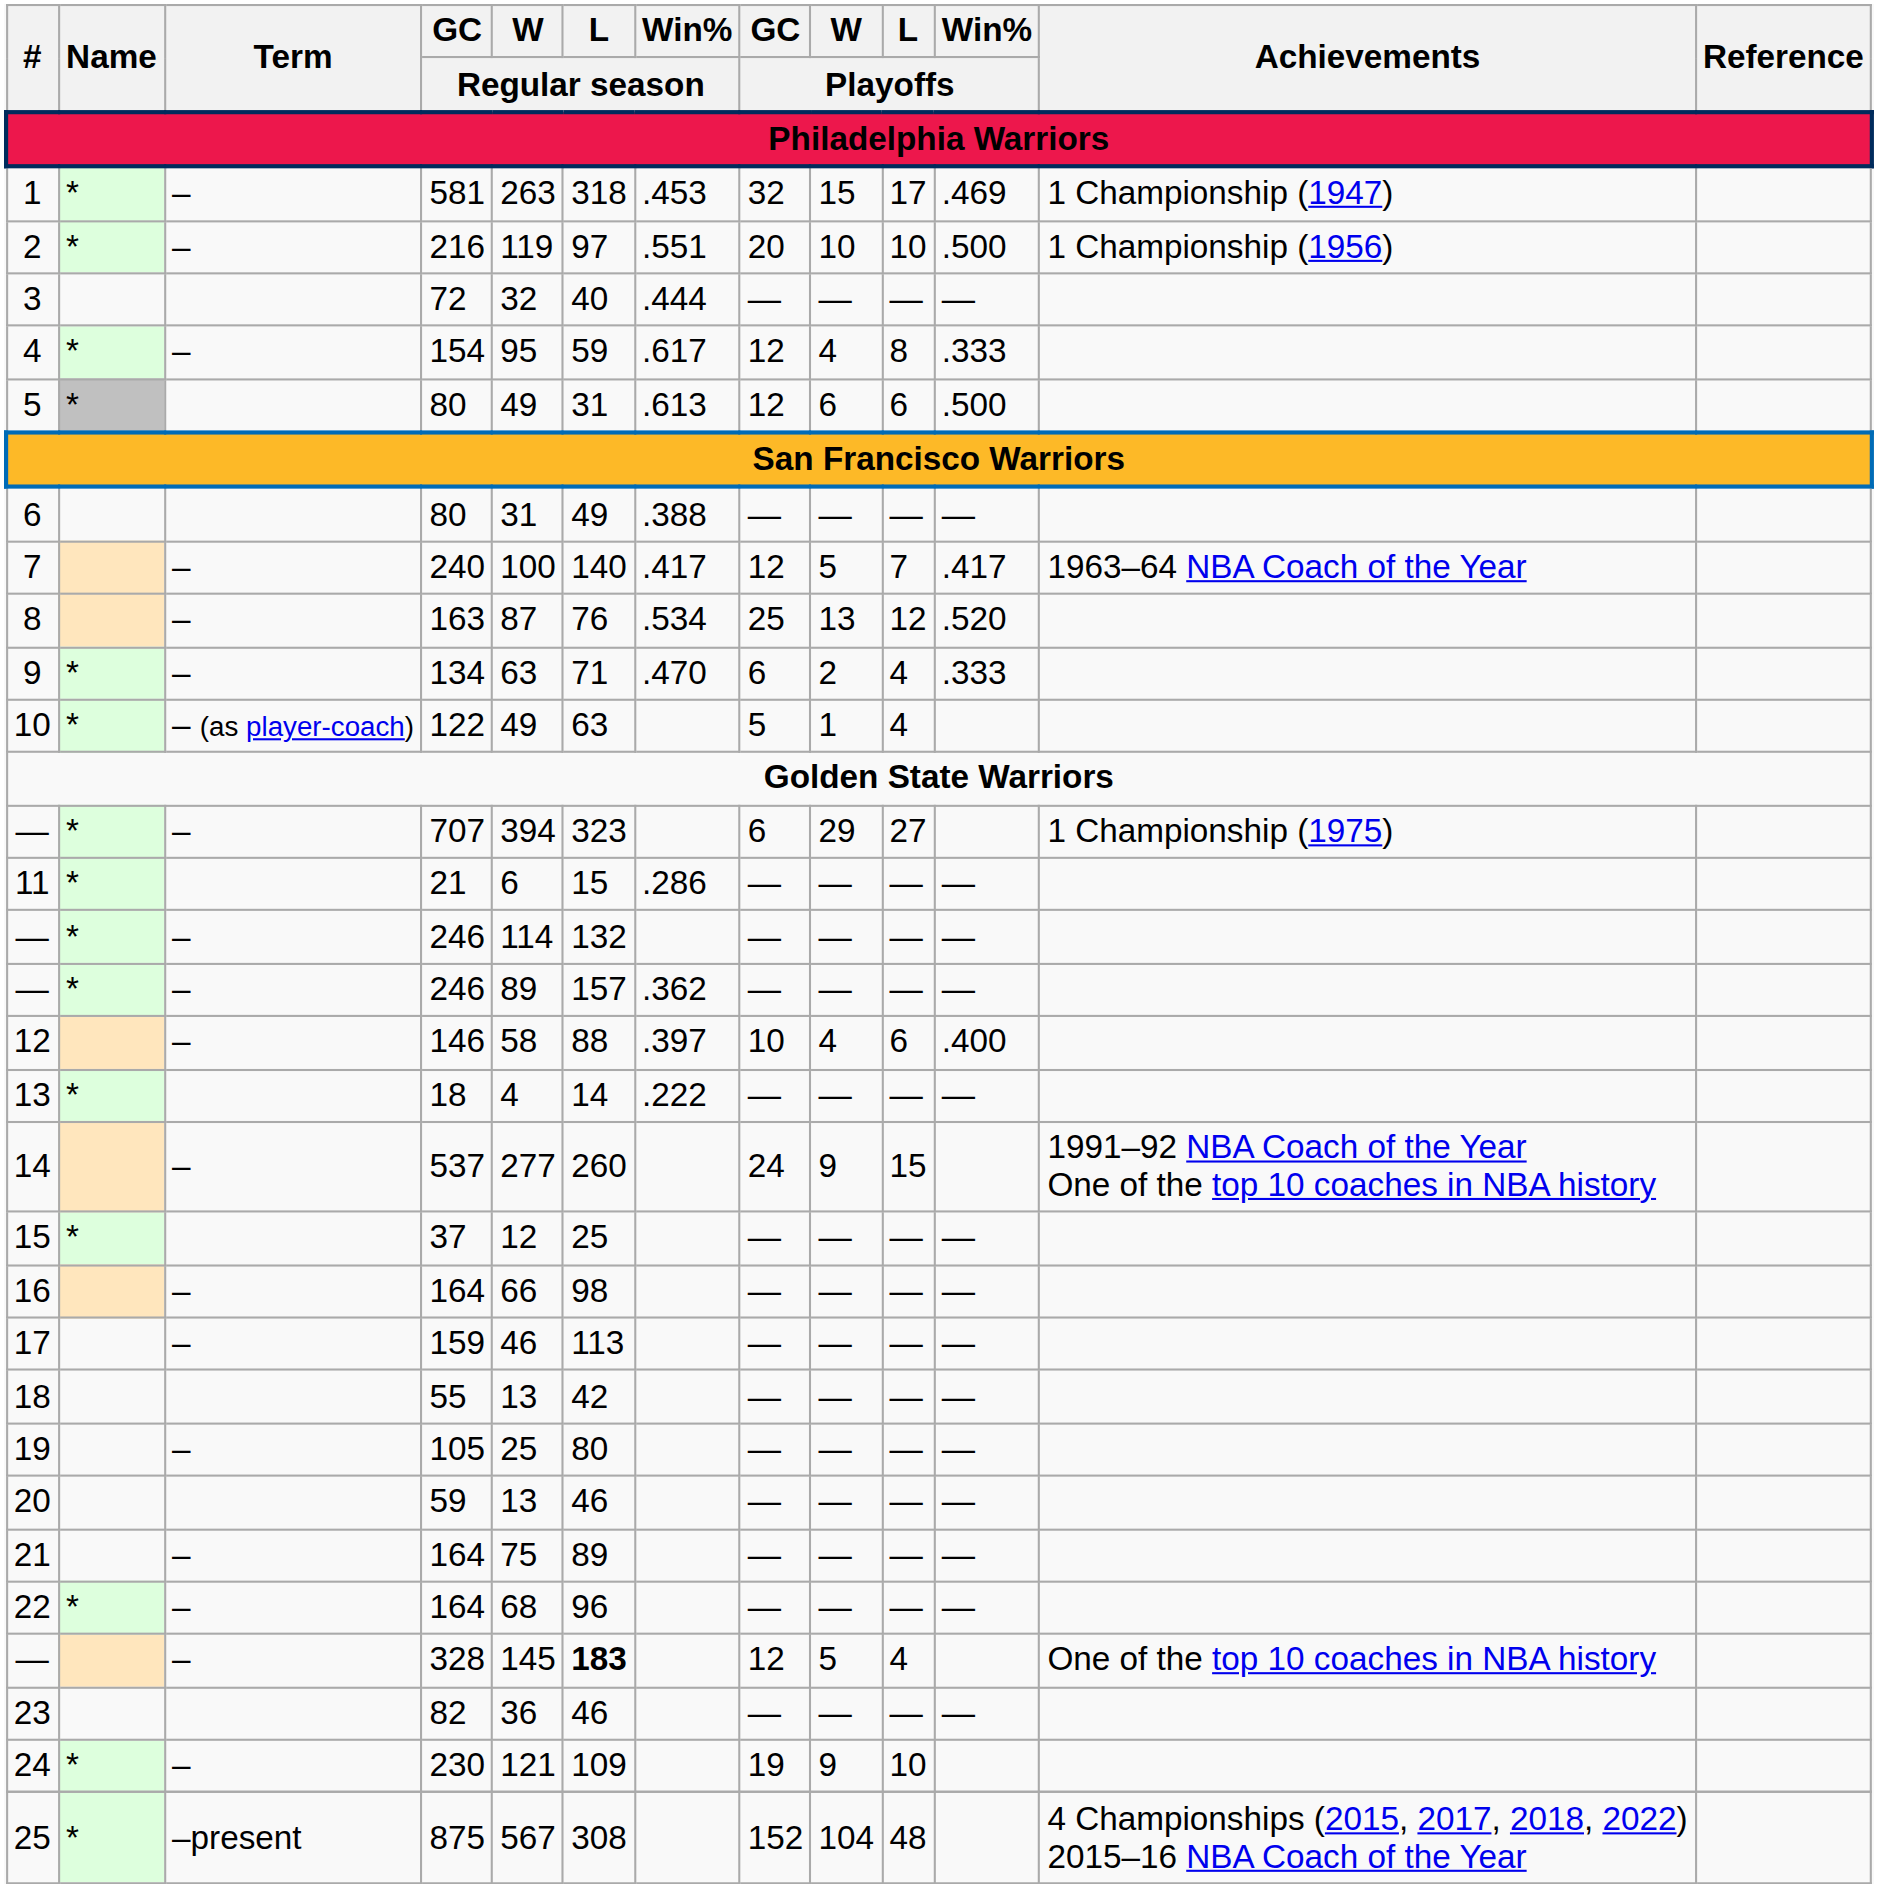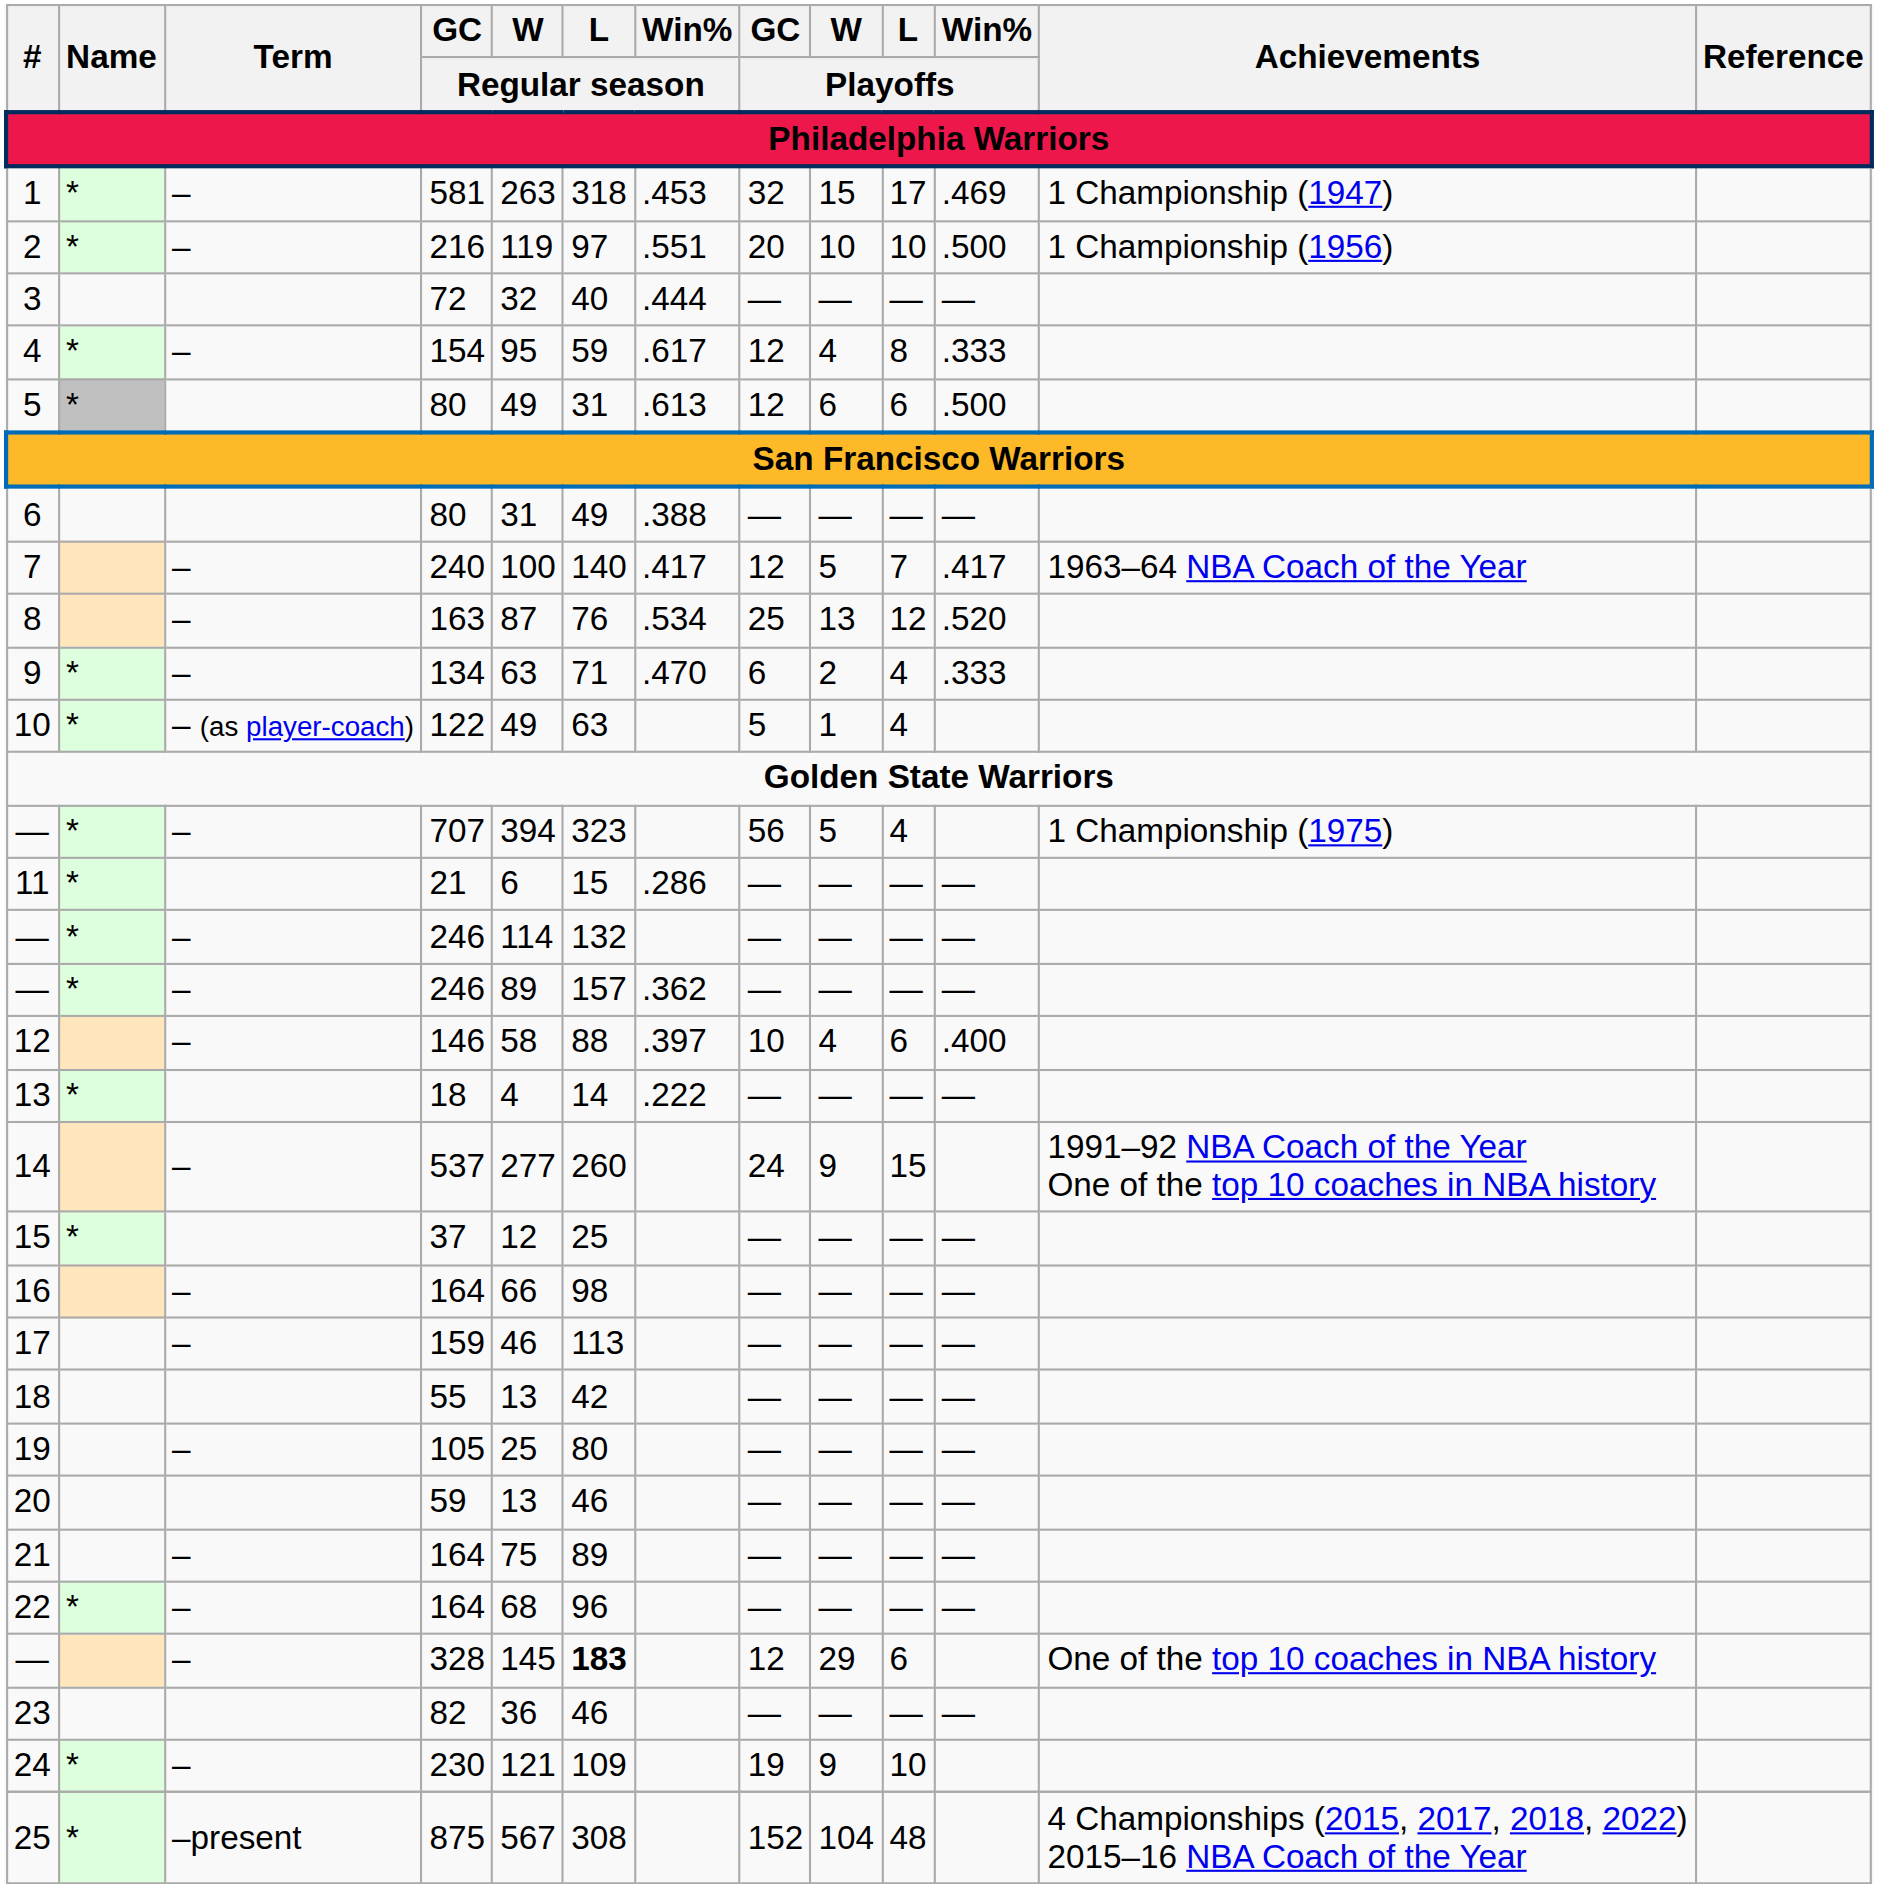(757, 830) 6 -> (766, 830) 56
(837, 830) 29 -> (828, 830) 5
(908, 830) 27 -> (899, 830) 4
(828, 1660) 5 -> (837, 1660) 29
(899, 1660) 4 -> (899, 1660) 6
